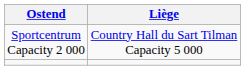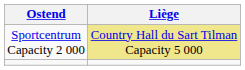(164, 42) no background -> (164, 42) khaki background
